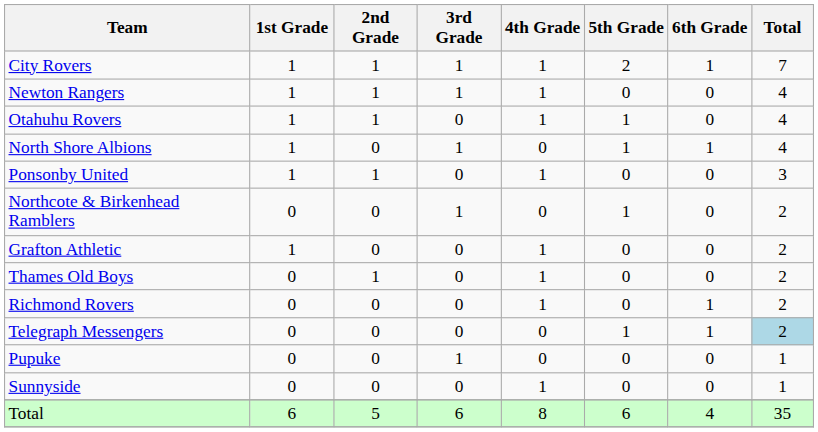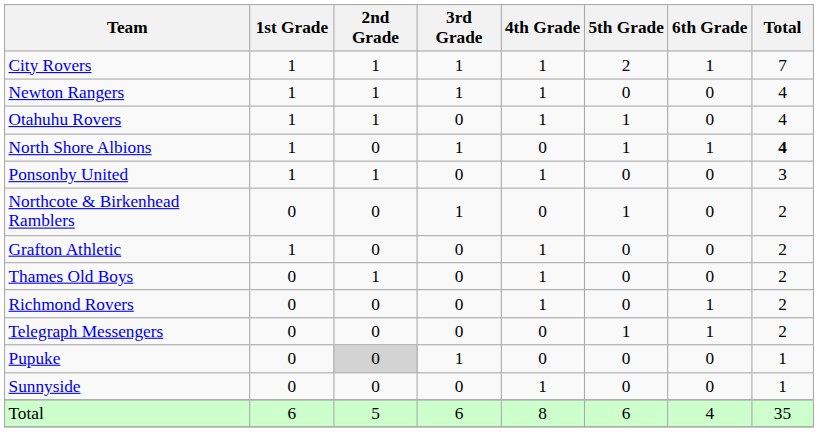(782, 147) normal -> (782, 147) bold
(782, 331) lightblue background -> (782, 331) no background
(375, 358) no background -> (375, 358) lightgrey background
